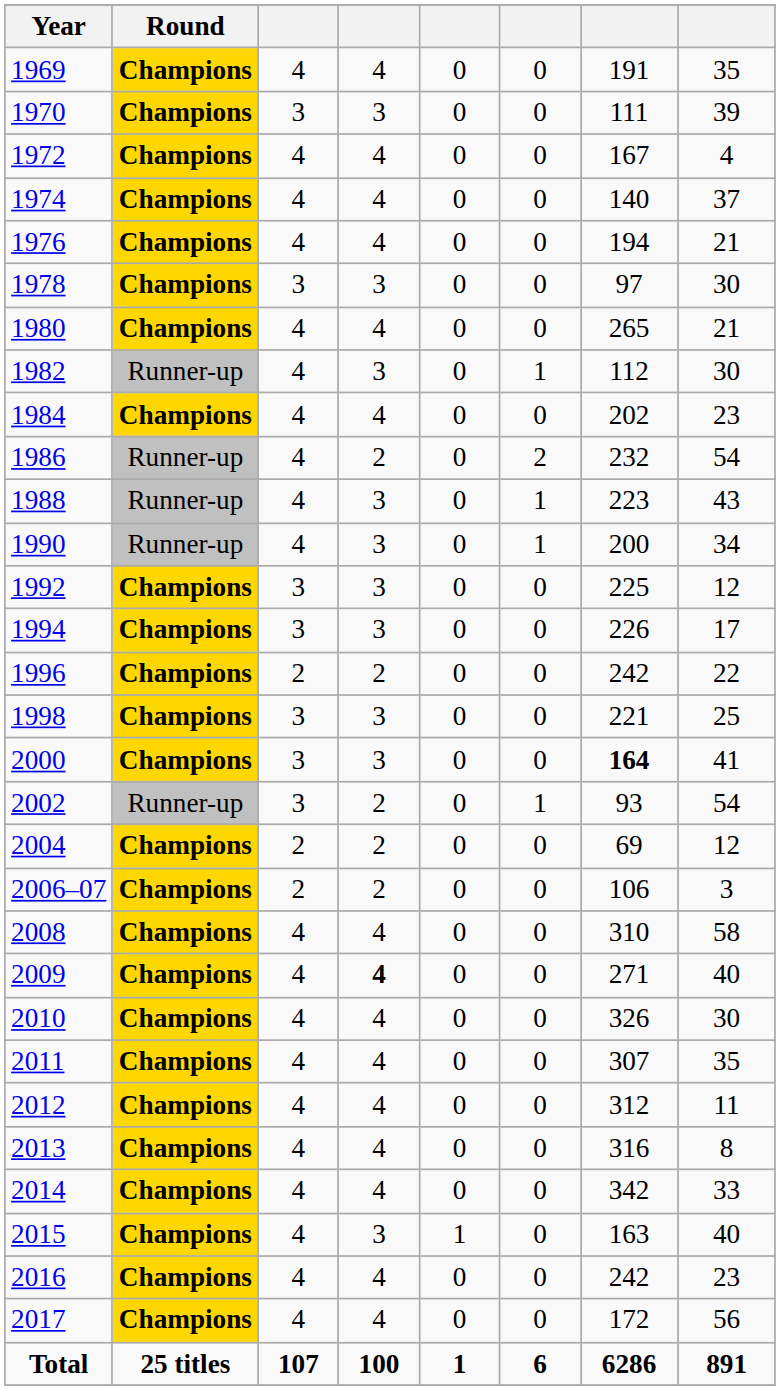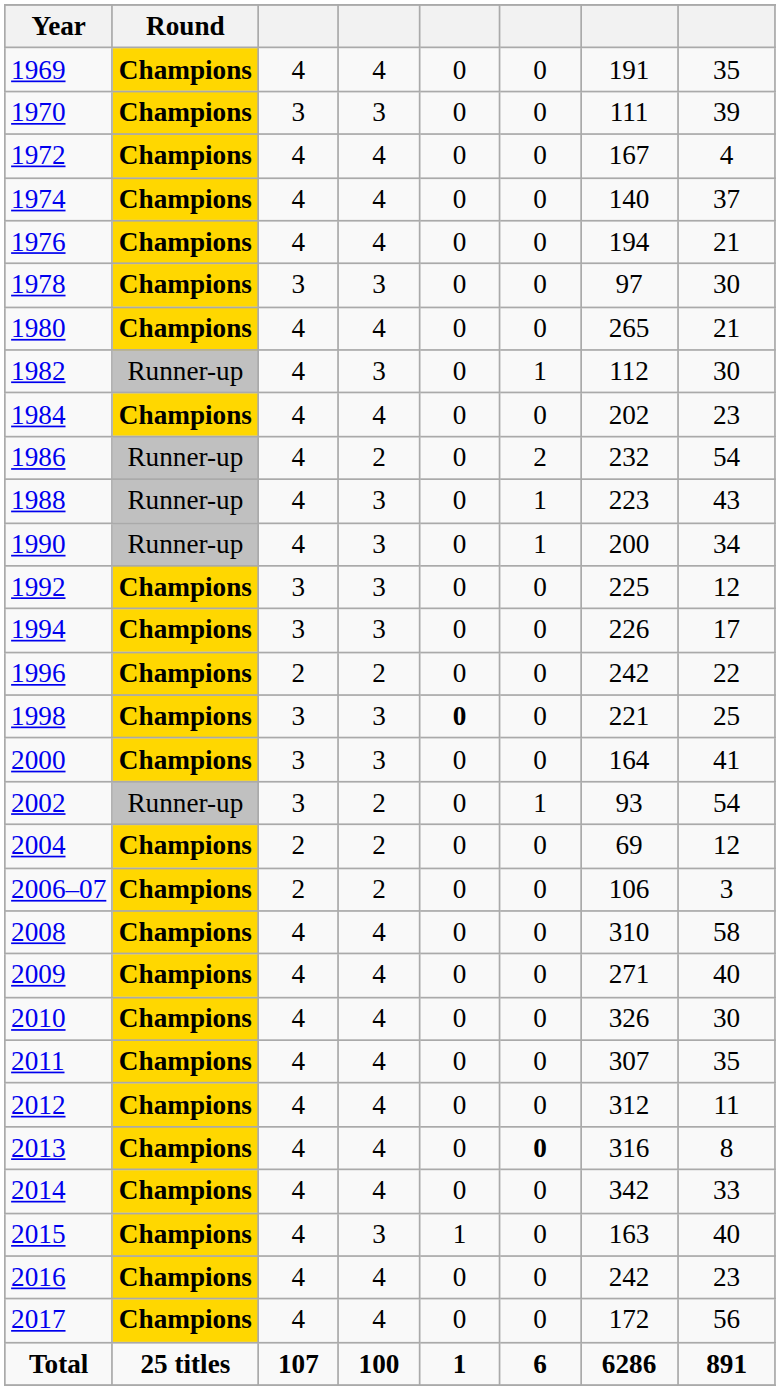(459, 716) normal -> (459, 716) bold
(629, 759) bold -> (629, 759) normal
(379, 975) bold -> (379, 975) normal
(540, 1147) normal -> (540, 1147) bold
